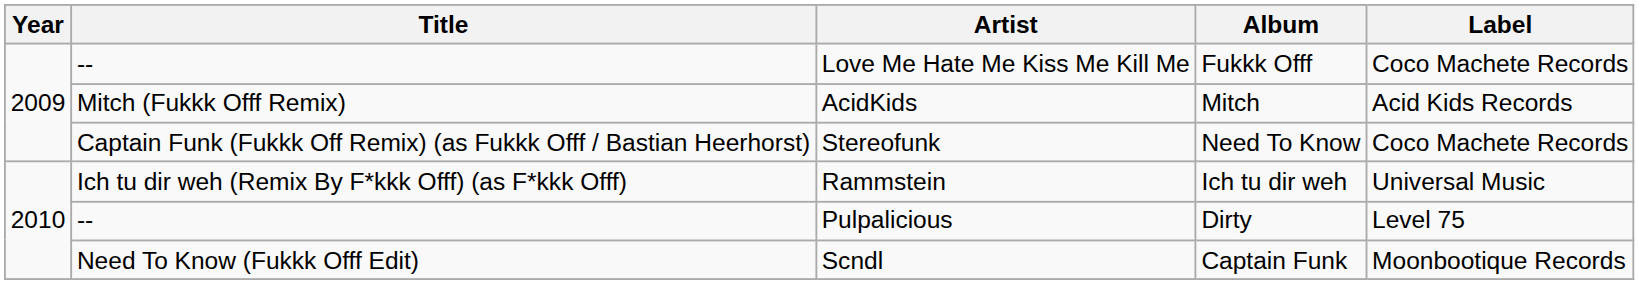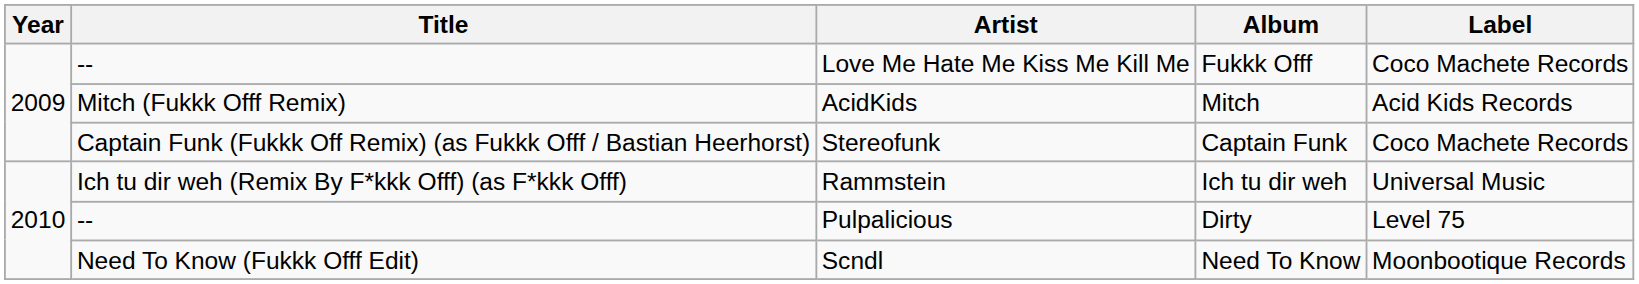(1281, 143) Need To Know -> (1274, 143) Captain Funk
(1274, 260) Captain Funk -> (1281, 260) Need To Know
